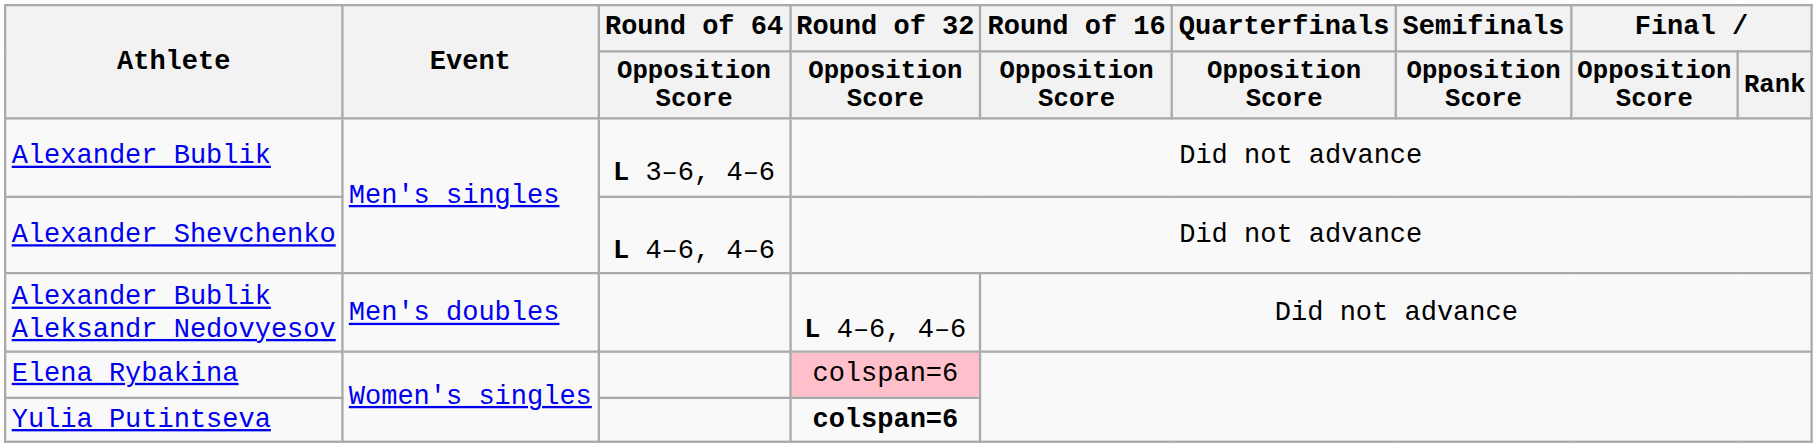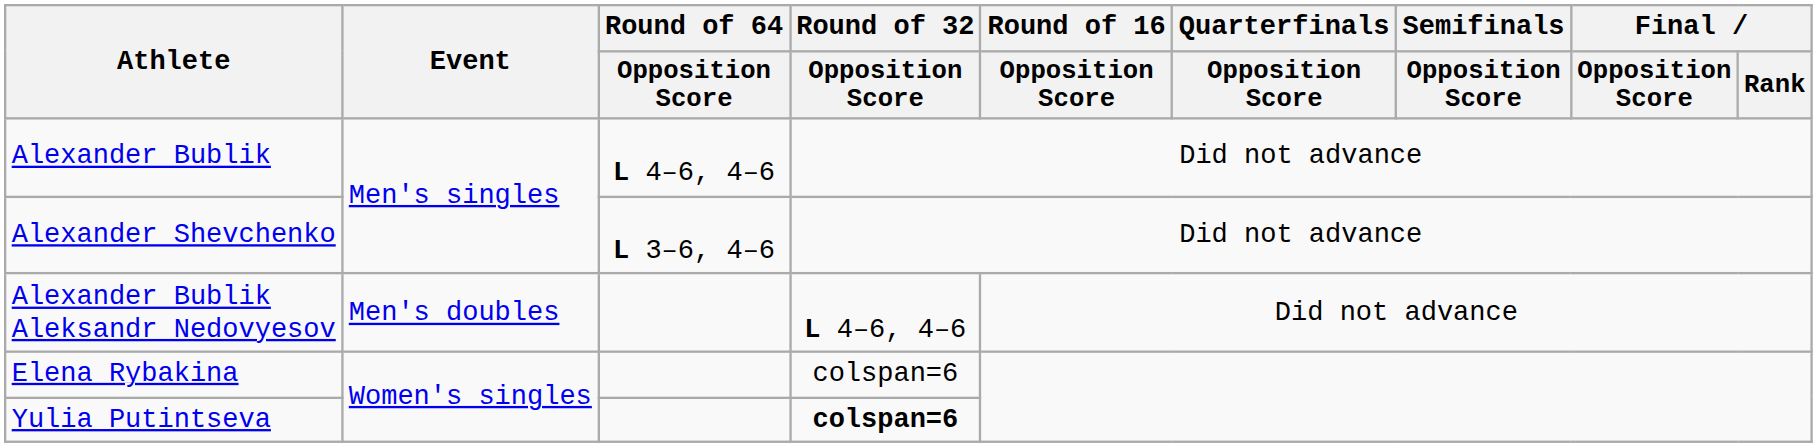(694, 173) L 3–6, 4–6 -> (694, 173) L 4–6, 4–6
(694, 251) L 4–6, 4–6 -> (694, 251) L 3–6, 4–6
(885, 374) pink background -> (885, 374) no background
